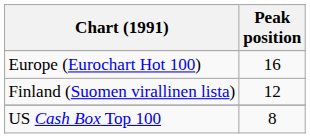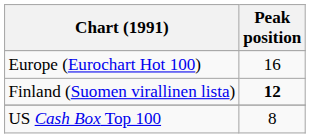(272, 91) normal -> (272, 91) bold
